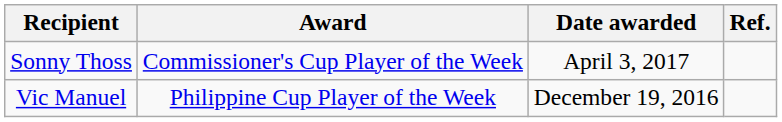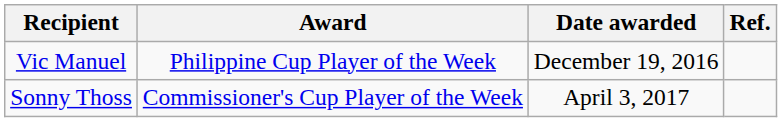rows swapped: (71, 97) <-> (71, 60)
